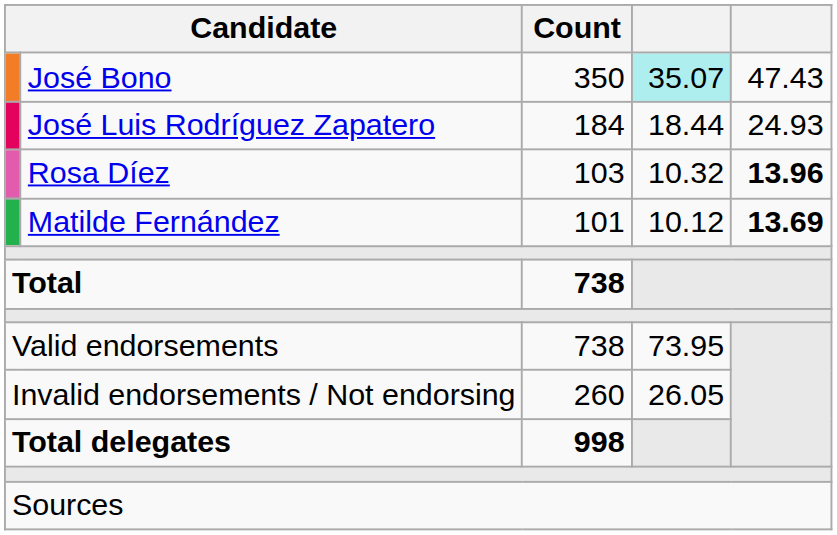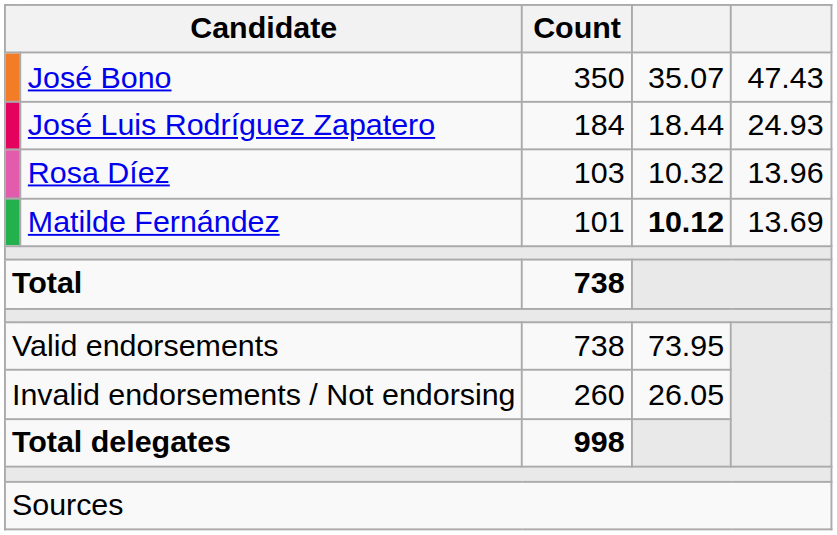(686, 76) paleturquoise background -> (686, 76) no background
(786, 173) bold -> (786, 173) normal
(686, 221) normal -> (686, 221) bold
(786, 221) bold -> (786, 221) normal
